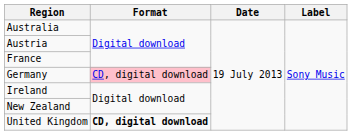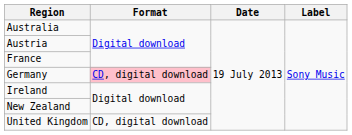(150, 122) bold -> (150, 122) normal
